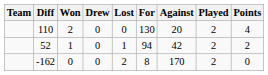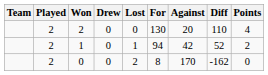columns swapped: (214, 12) <-> (46, 12)
